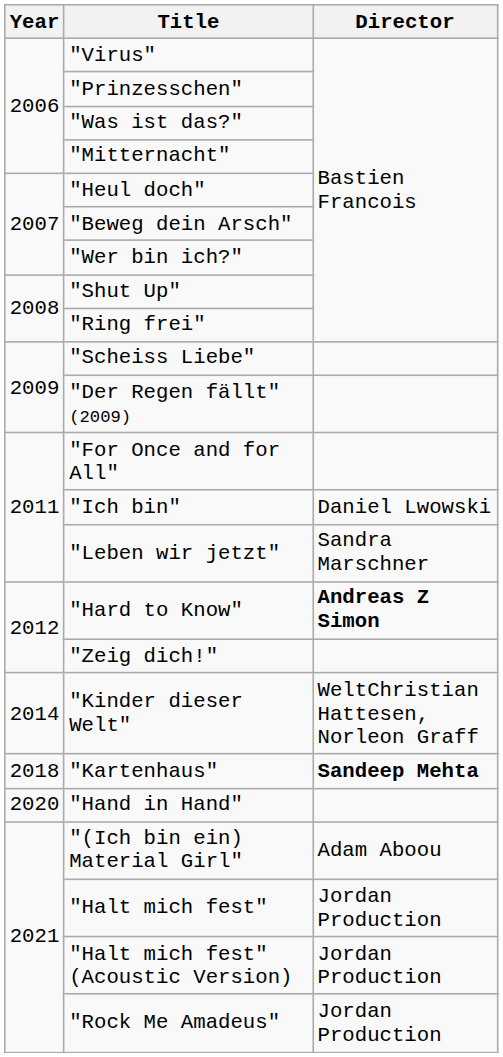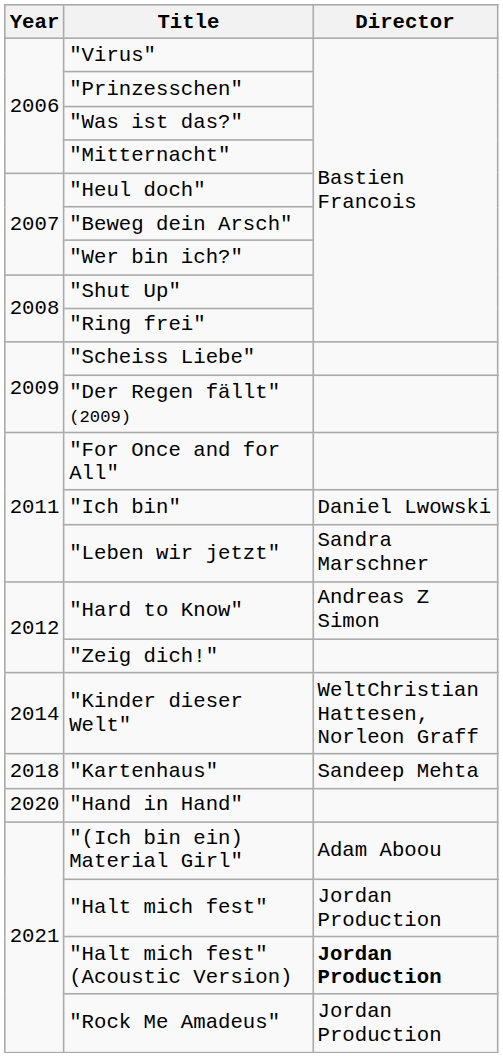(373, 610) bold -> (373, 610) normal
(398, 771) bold -> (398, 771) normal
(380, 966) normal -> (380, 966) bold
